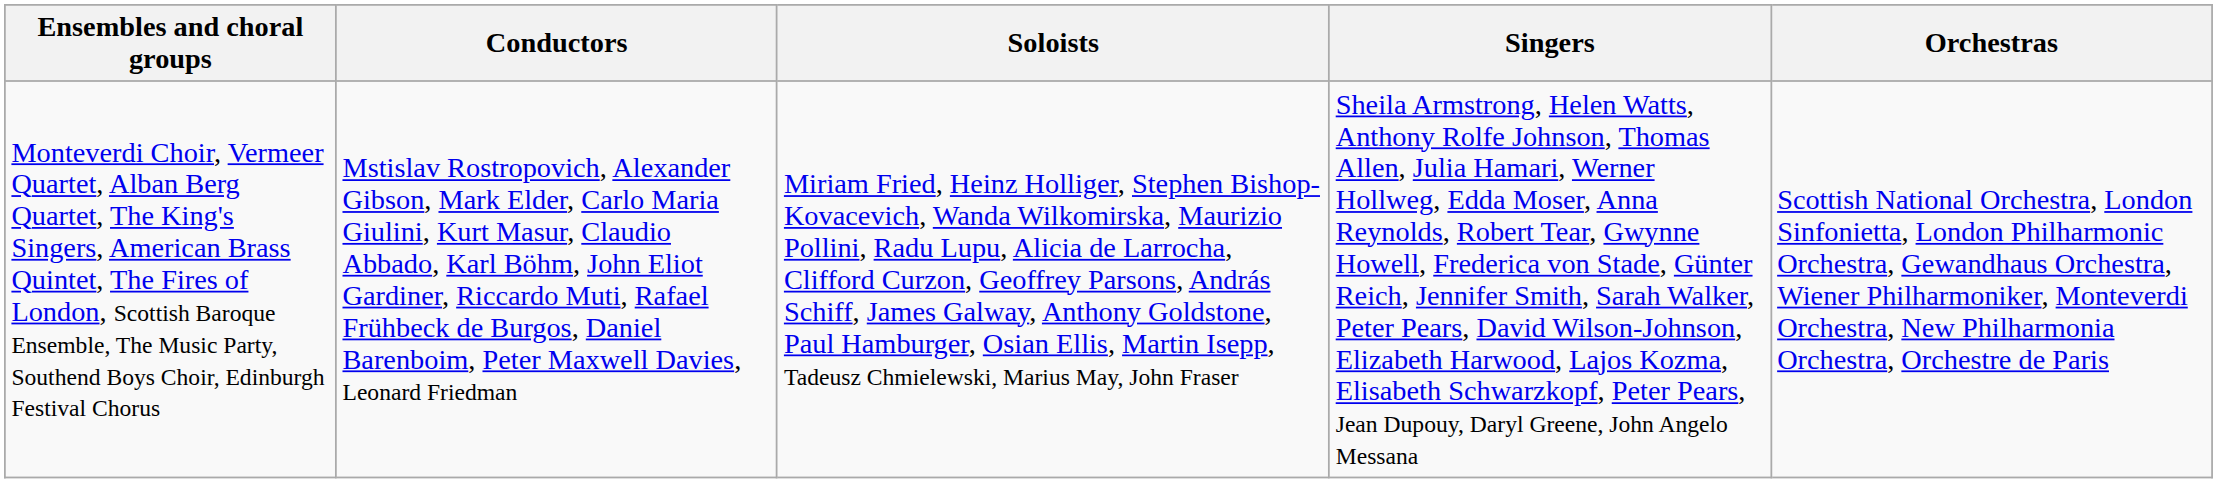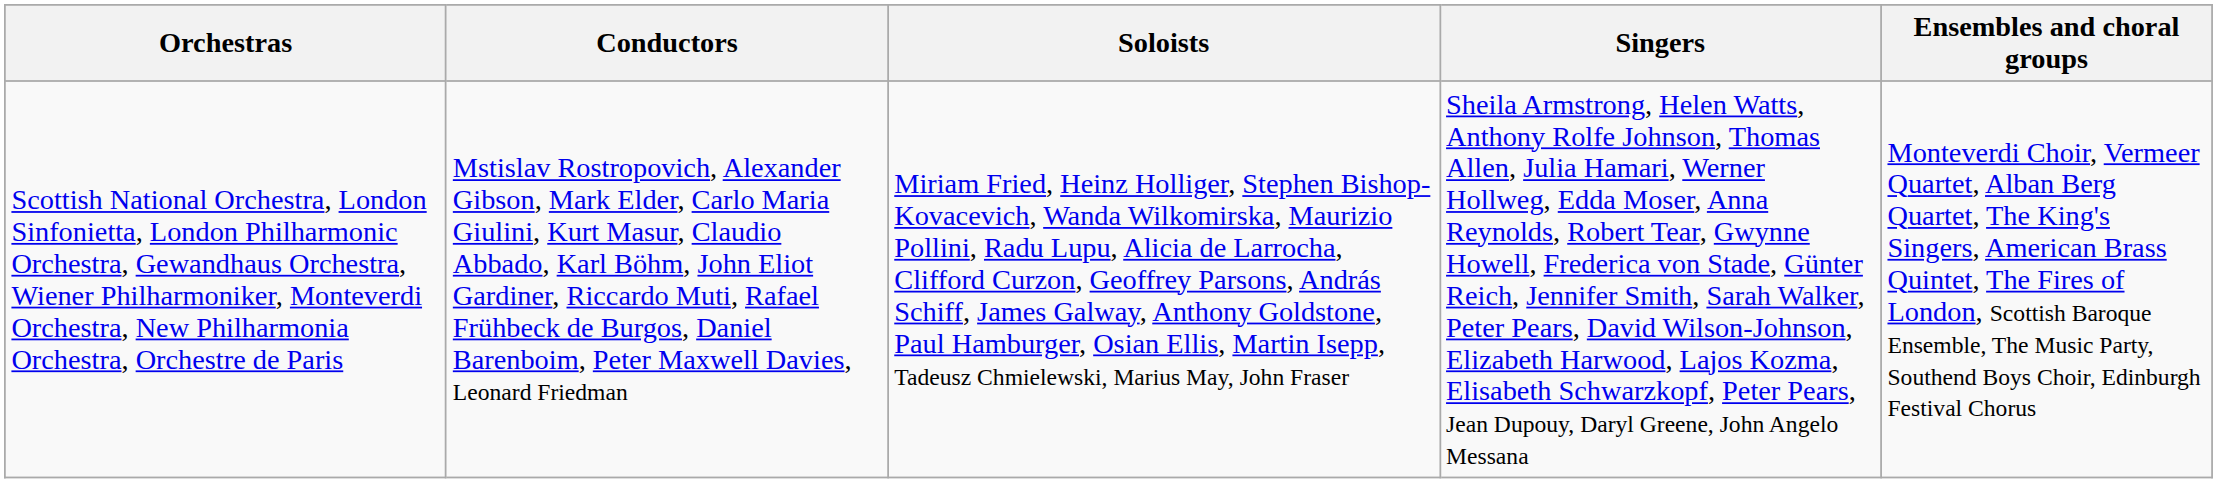columns swapped: (1991, 42) <-> (170, 42)
